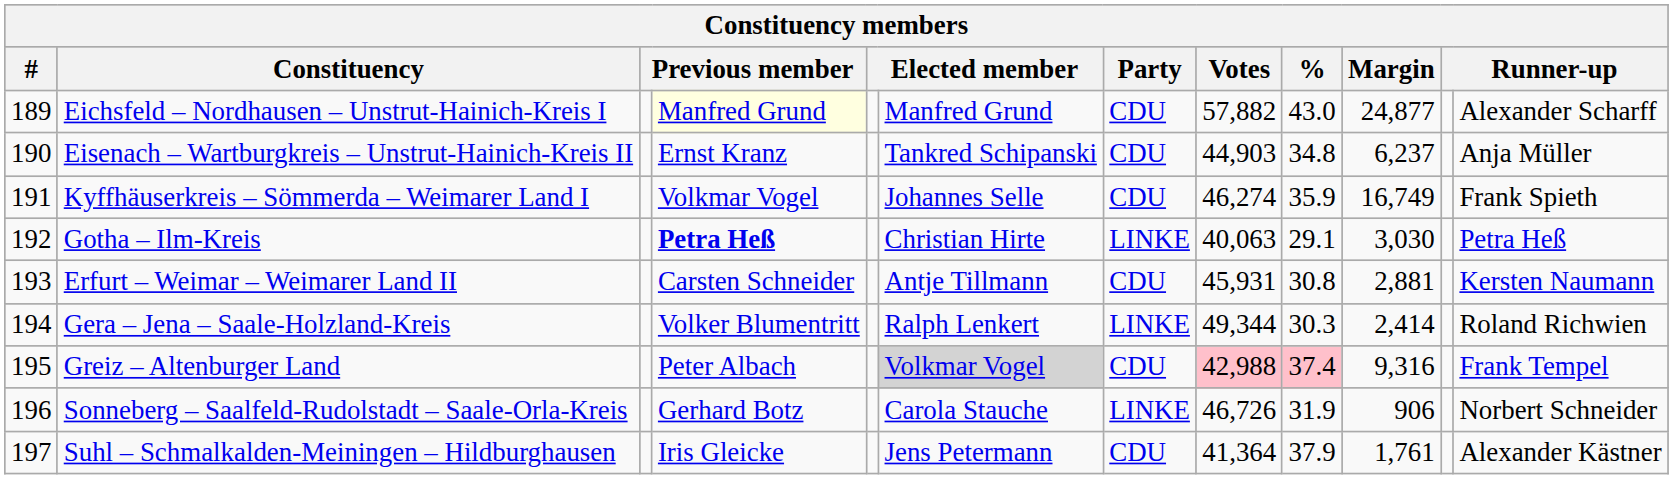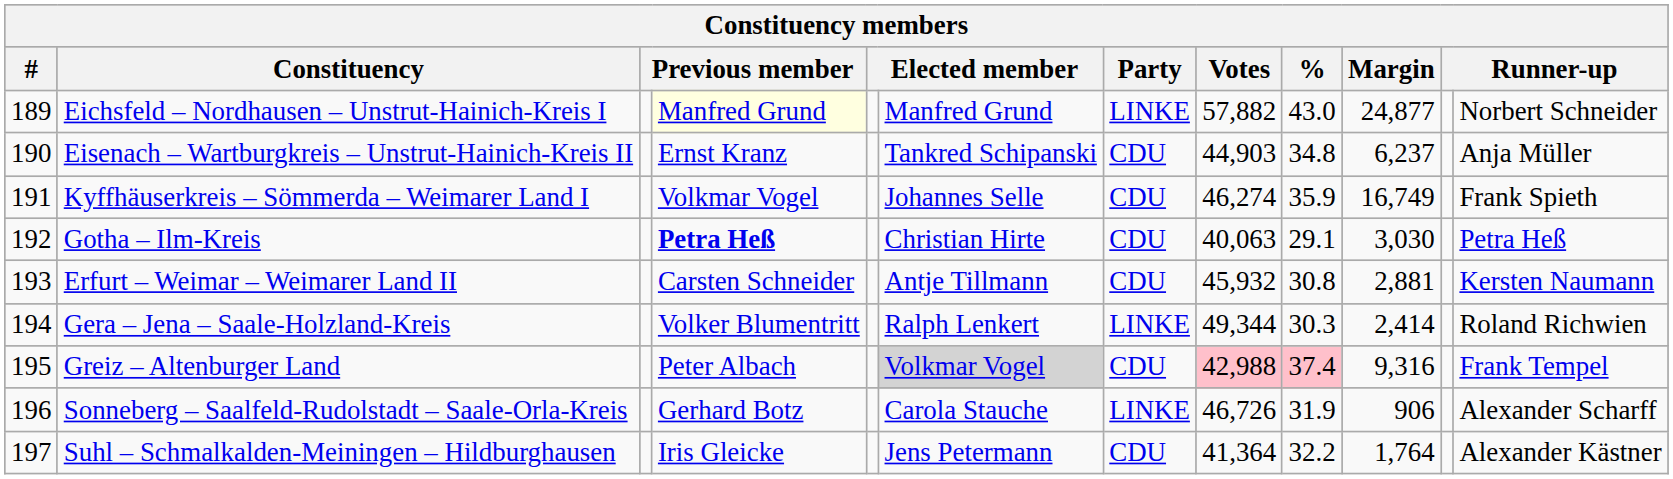(1138, 111) CDU -> (1150, 111) LINKE
(1558, 111) Alexander Scharff -> (1558, 111) Norbert Schneider
(1150, 238) LINKE -> (1138, 238) CDU
(1239, 281) 45,931 -> (1239, 281) 45,932
(1558, 409) Norbert Schneider -> (1558, 409) Alexander Scharff
(1312, 452) 37.9 -> (1312, 452) 32.2
(1404, 452) 1,761 -> (1404, 452) 1,764
